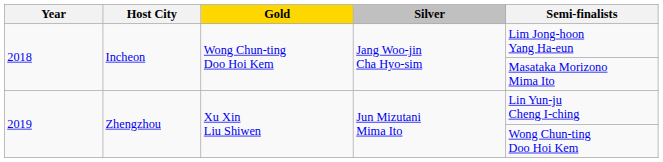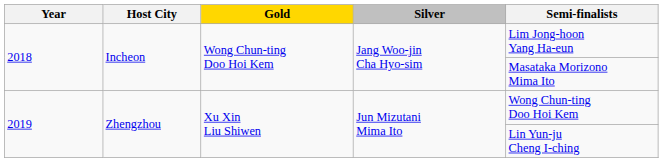(544, 107) Lin Yun-ju Cheng I-ching -> (550, 107) Wong Chun-ting Doo Hoi Kem
(550, 140) Wong Chun-ting Doo Hoi Kem -> (544, 140) Lin Yun-ju Cheng I-ching
